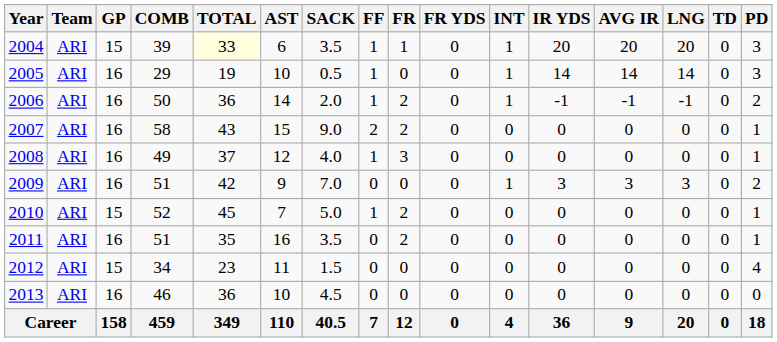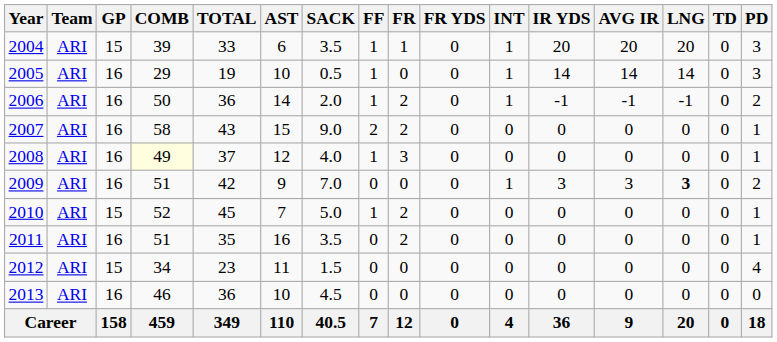(227, 45) lightyellow background -> (227, 45) no background
(162, 156) no background -> (162, 156) lightyellow background
(686, 184) normal -> (686, 184) bold
